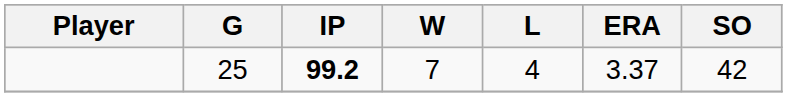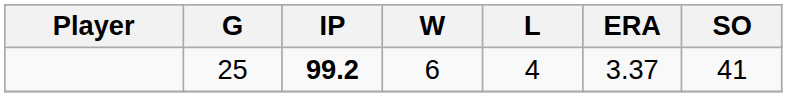(432, 69) 7 -> (432, 69) 6
(732, 69) 42 -> (732, 69) 41
